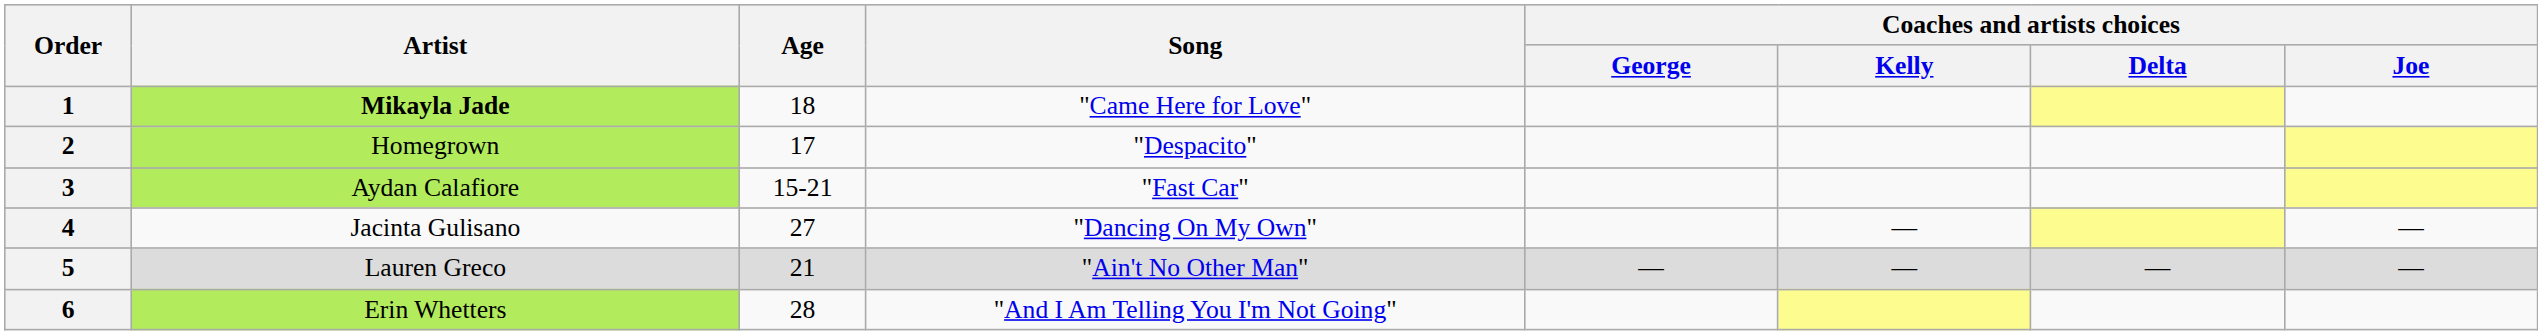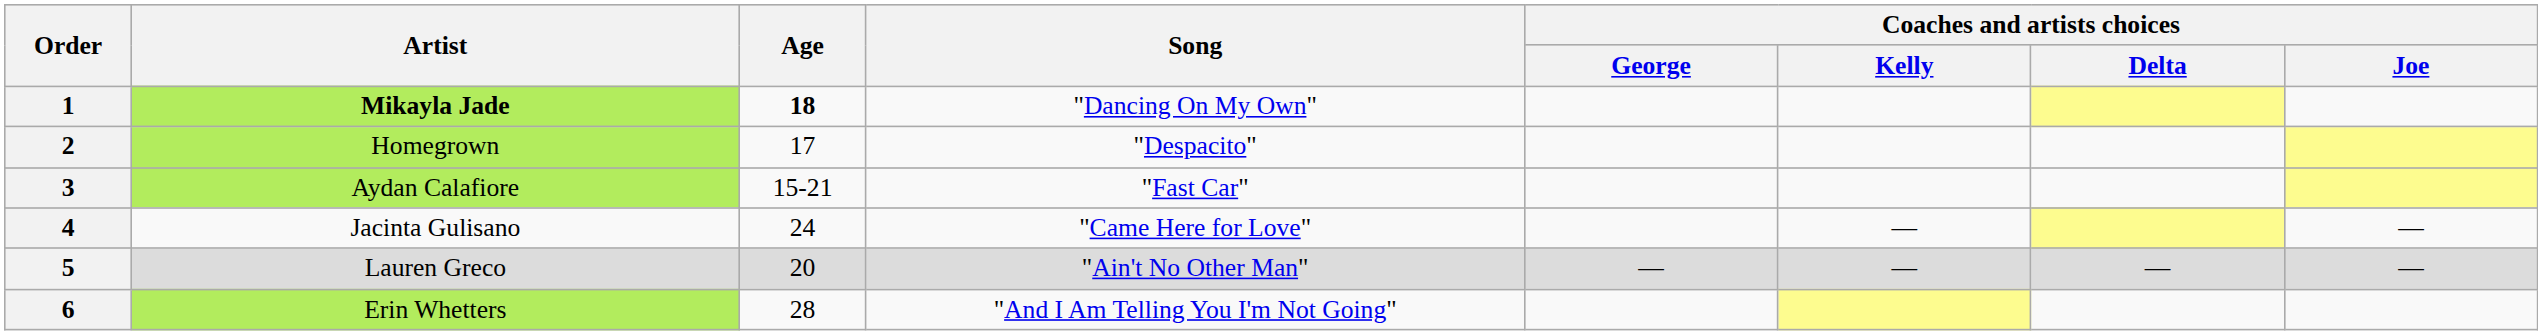(803, 106) normal -> (803, 106) bold
(1195, 106) "Came Here for Love" -> (1195, 106) "Dancing On My Own"
(803, 227) 27 -> (803, 227) 24
(1195, 227) "Dancing On My Own" -> (1195, 227) "Came Here for Love"
(803, 268) 21 -> (803, 268) 20
